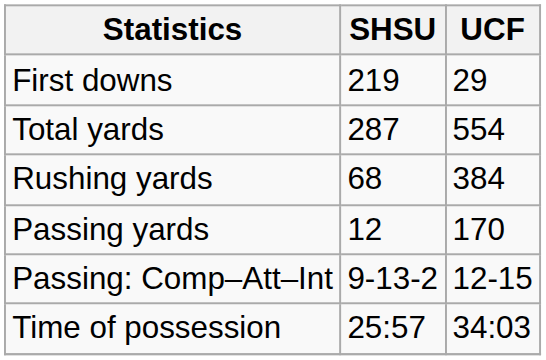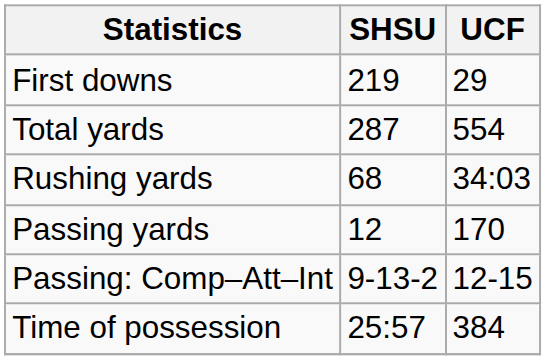(479, 178) 384 -> (492, 178) 34:03
(492, 328) 34:03 -> (479, 328) 384
